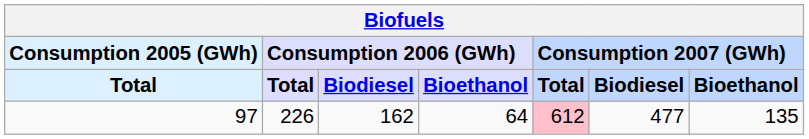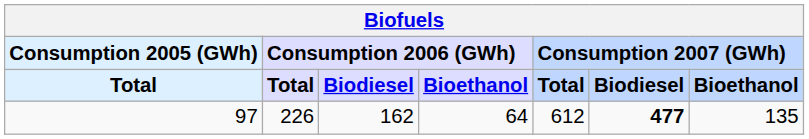(568, 117) pink background -> (568, 117) no background
(667, 117) normal -> (667, 117) bold
